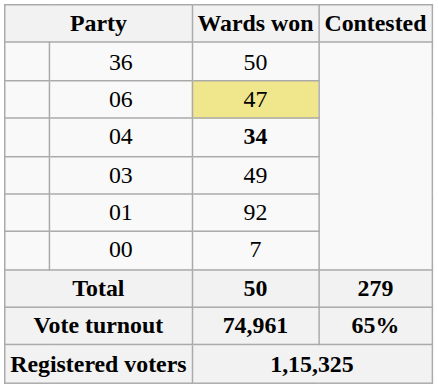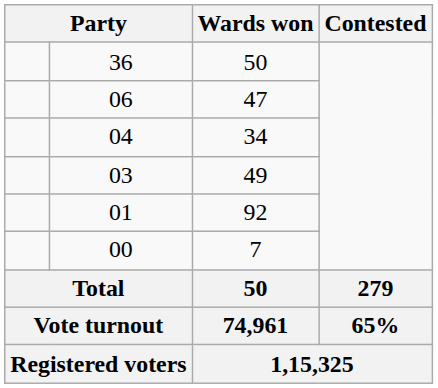(255, 99) khaki background -> (255, 99) no background
(255, 136) bold -> (255, 136) normal
